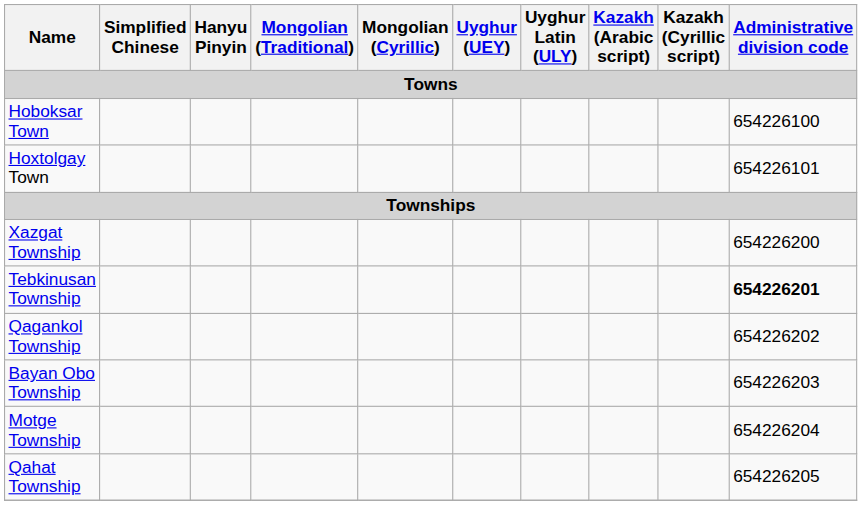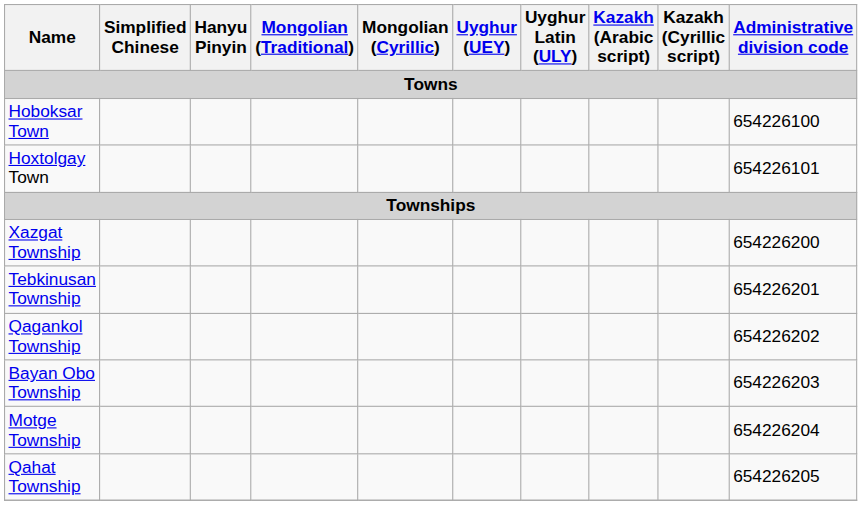(776, 289) bold -> (776, 289) normal
